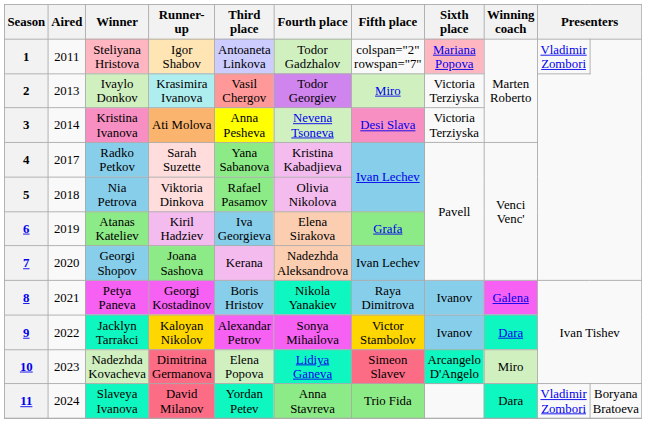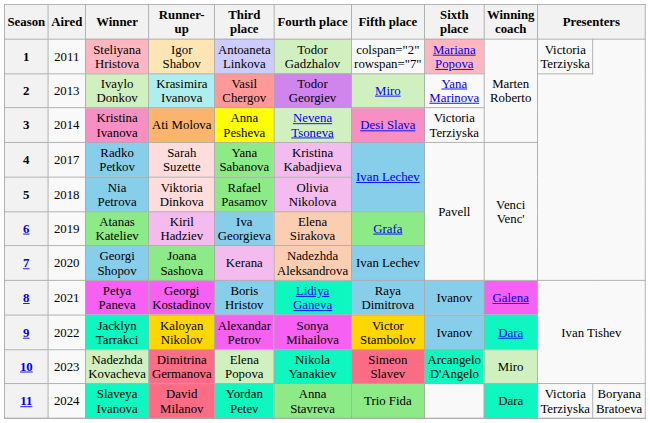(564, 57) Vladimir Zombori -> (565, 57) Victoria Terziyska
(454, 91) Victoria Terziyska -> (454, 91) Yana Marinova
(313, 298) Nikola Yanakiev -> (313, 298) Lidiya Ganeva
(313, 367) Lidiya Ganeva -> (313, 367) Nikola Yanakiev
(564, 401) Vladimir Zombori -> (565, 401) Victoria Terziyska
